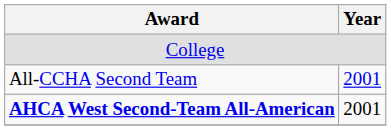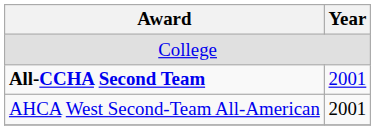(103, 79) normal -> (107, 79) bold
(172, 109) bold -> (164, 109) normal
